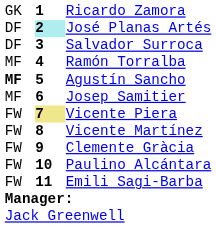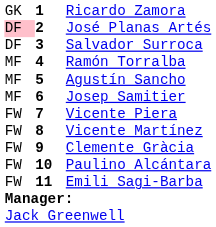(13, 29) no background -> (13, 29) pink background
(40, 29) paleturquoise background -> (40, 29) no background
(13, 80) bold -> (13, 80) normal
(40, 114) khaki background -> (40, 114) no background
